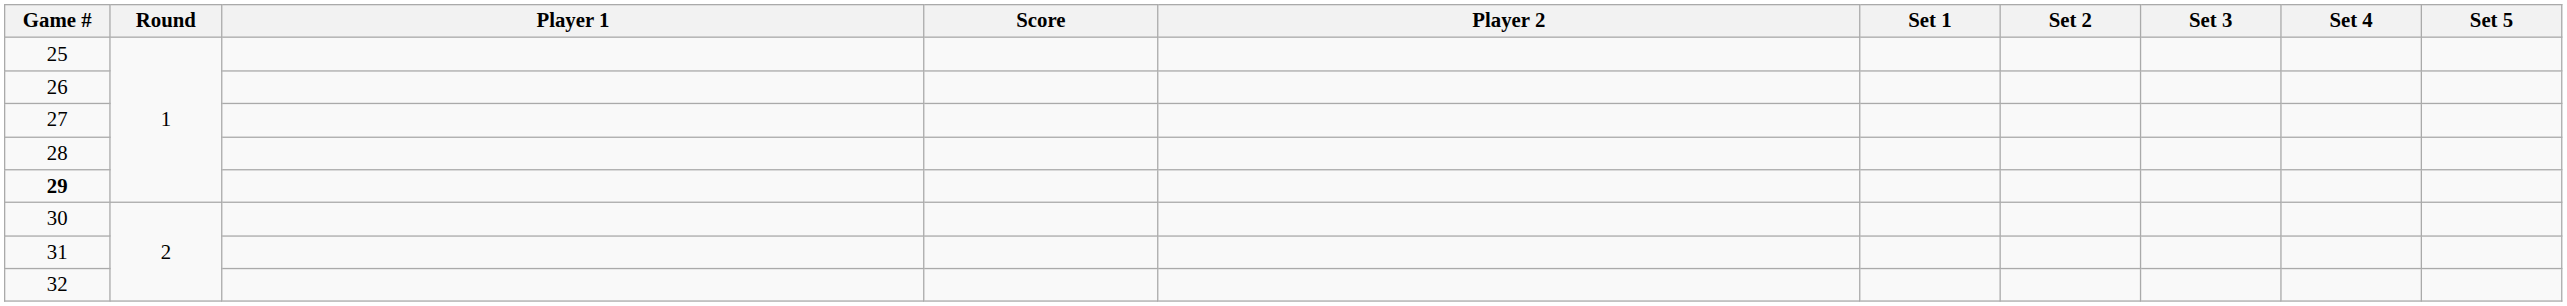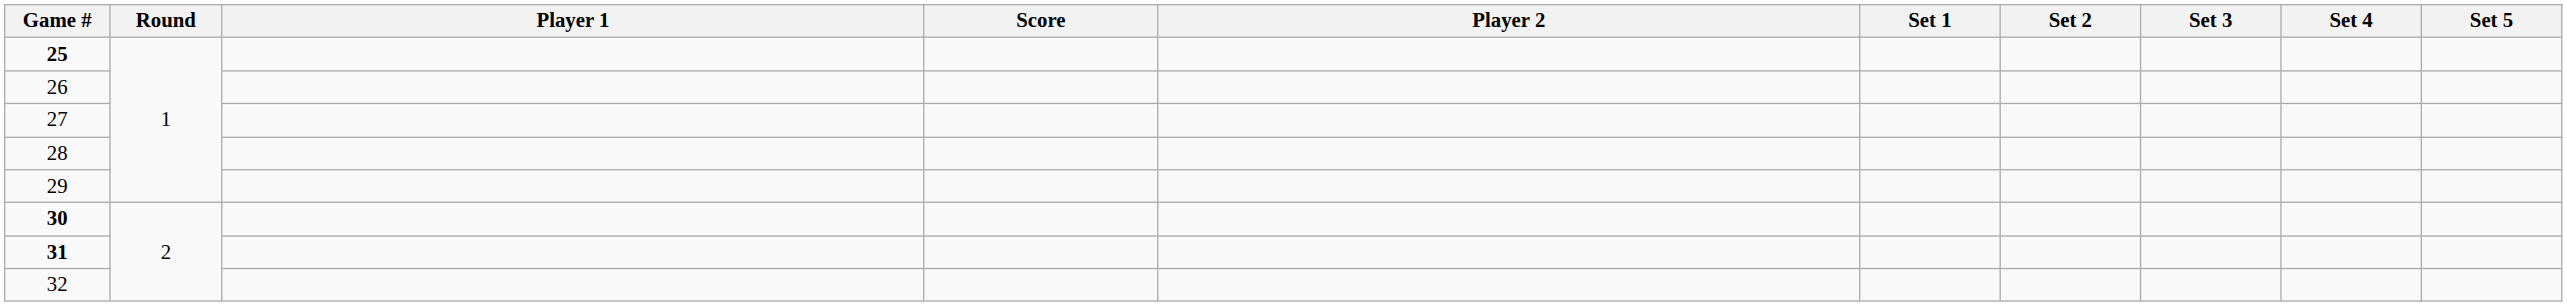(57, 53) normal -> (57, 53) bold
(57, 185) bold -> (57, 185) normal
(57, 218) normal -> (57, 218) bold
(57, 251) normal -> (57, 251) bold
